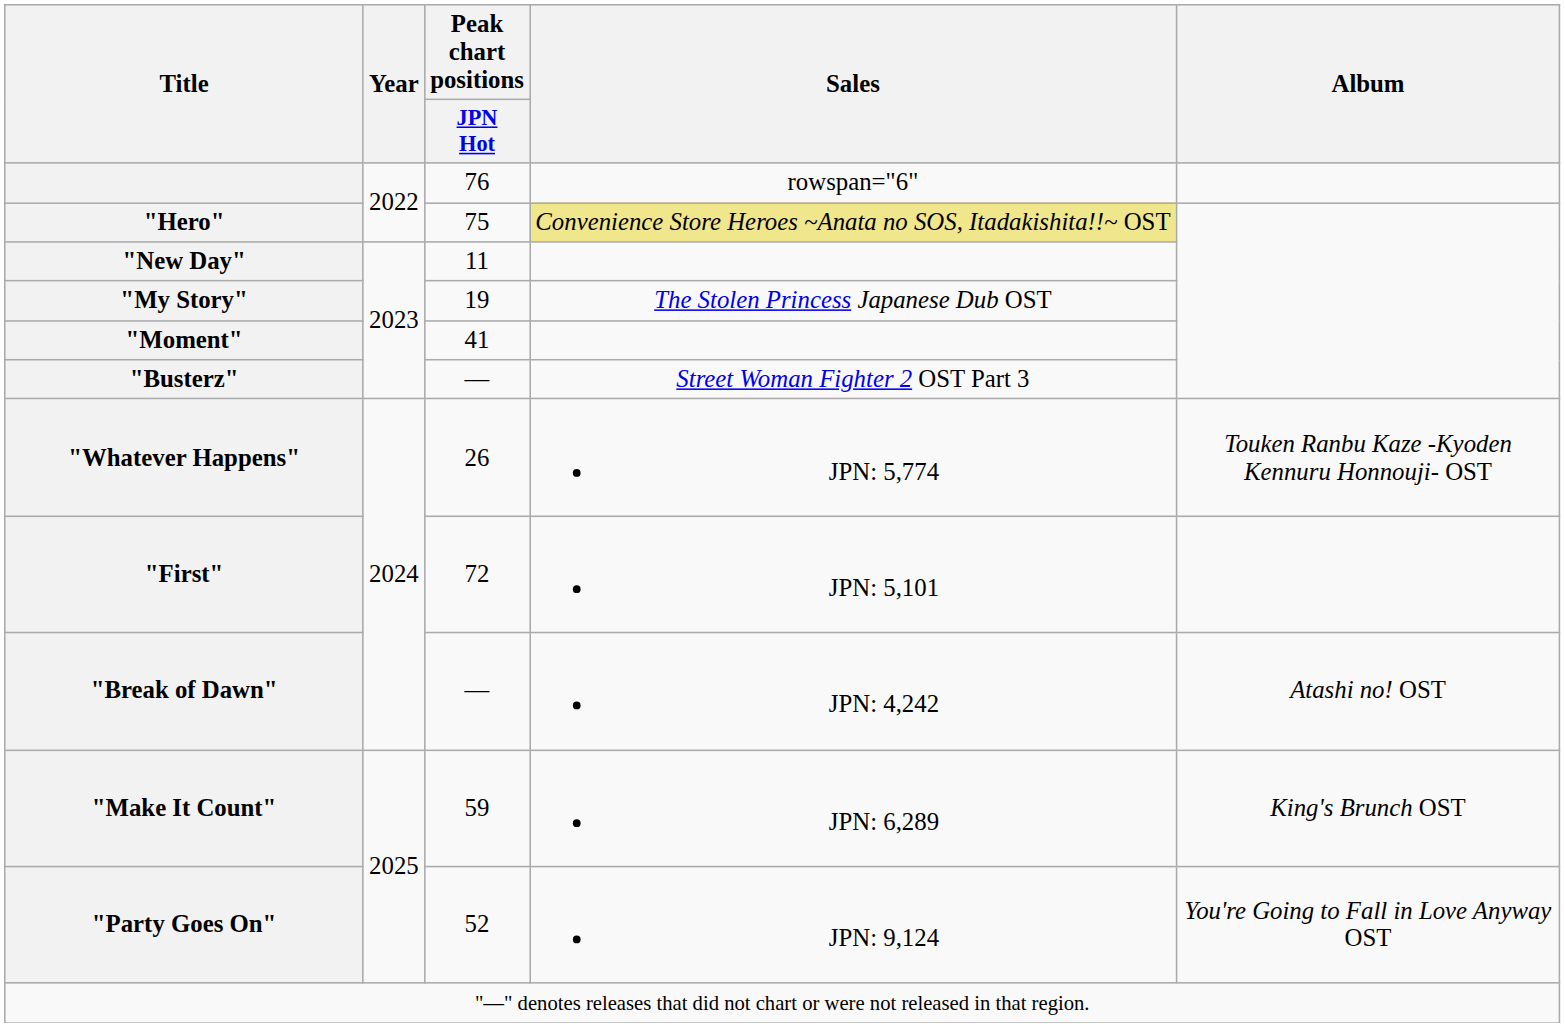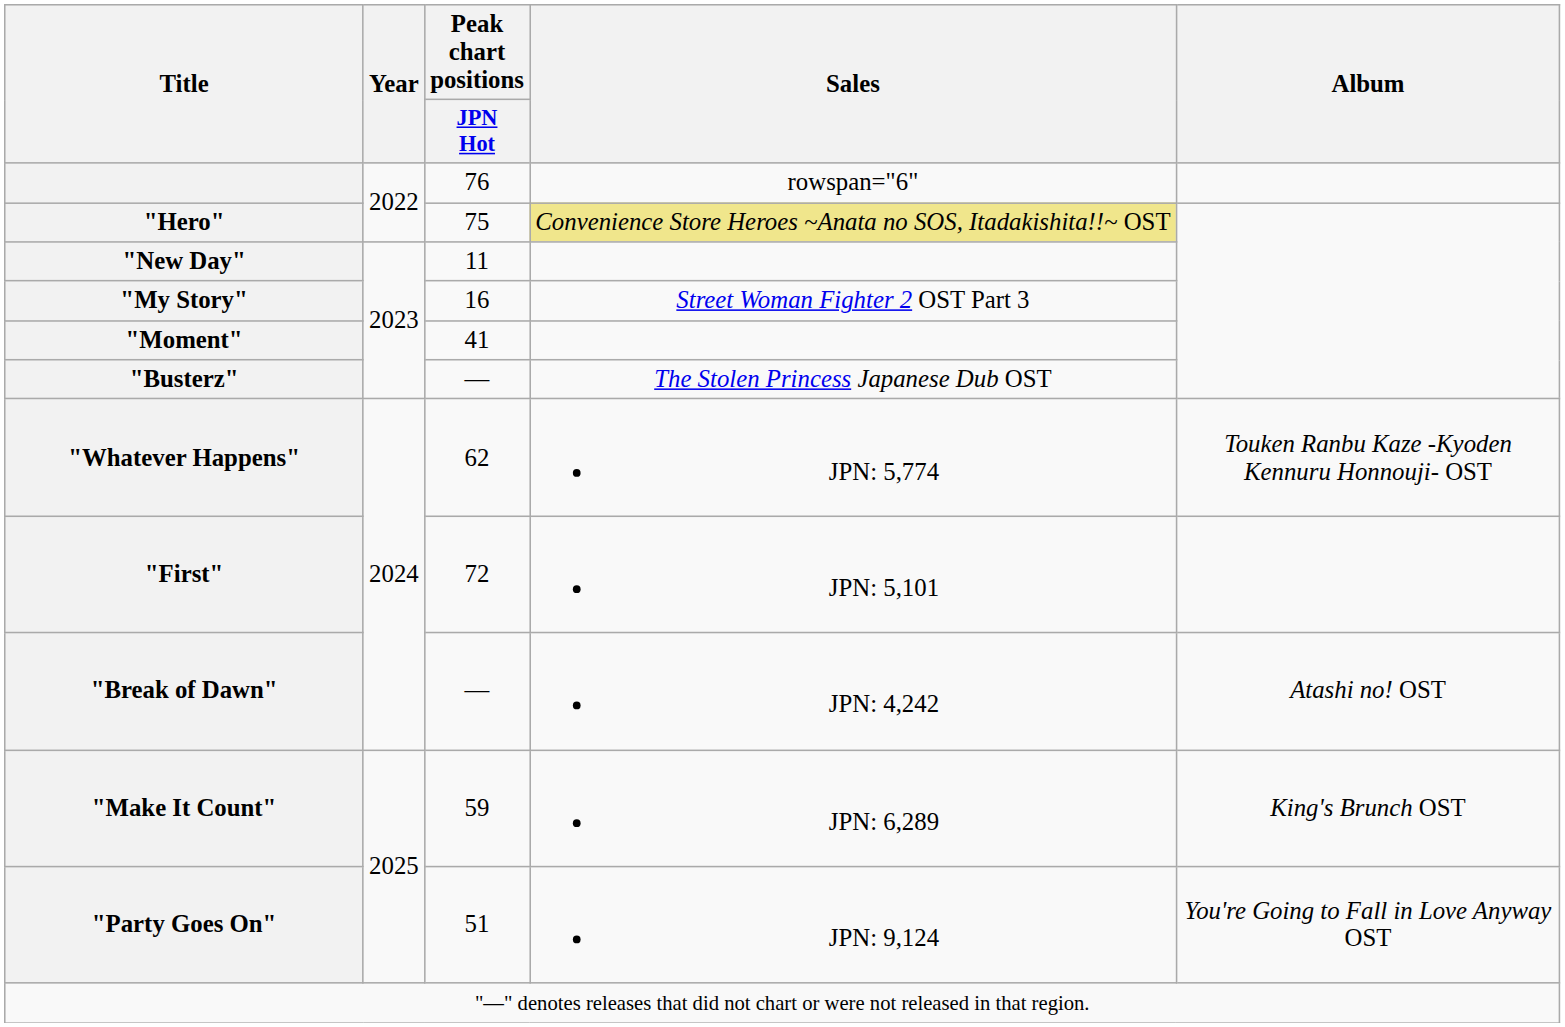(477, 300) 19 -> (477, 300) 16
(853, 300) The Stolen Princess Japanese Dub OST -> (853, 300) Street Woman Fighter 2 OST Part 3
(853, 379) Street Woman Fighter 2 OST Part 3 -> (853, 379) The Stolen Princess Japanese Dub OST
(477, 457) 26 -> (477, 457) 62
(477, 924) 52 -> (477, 924) 51
